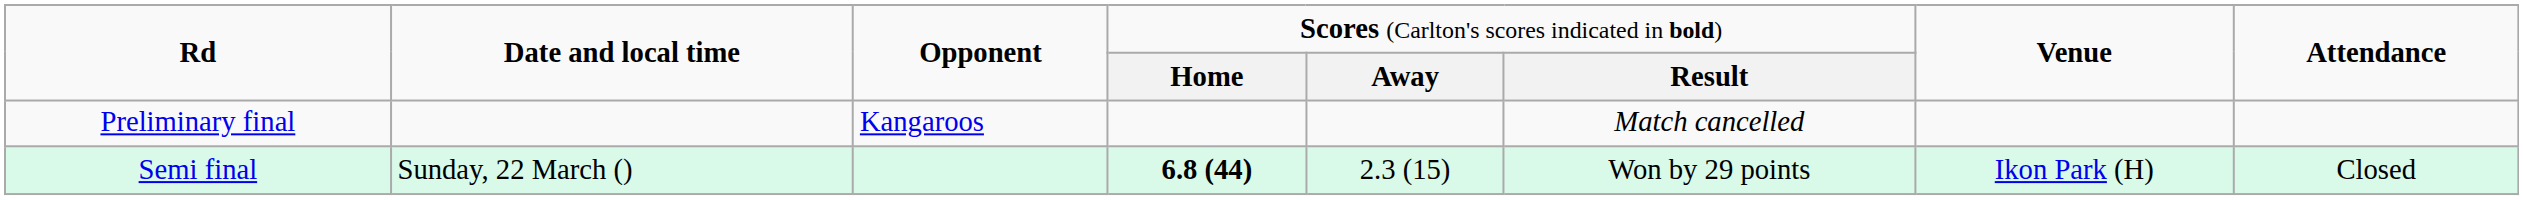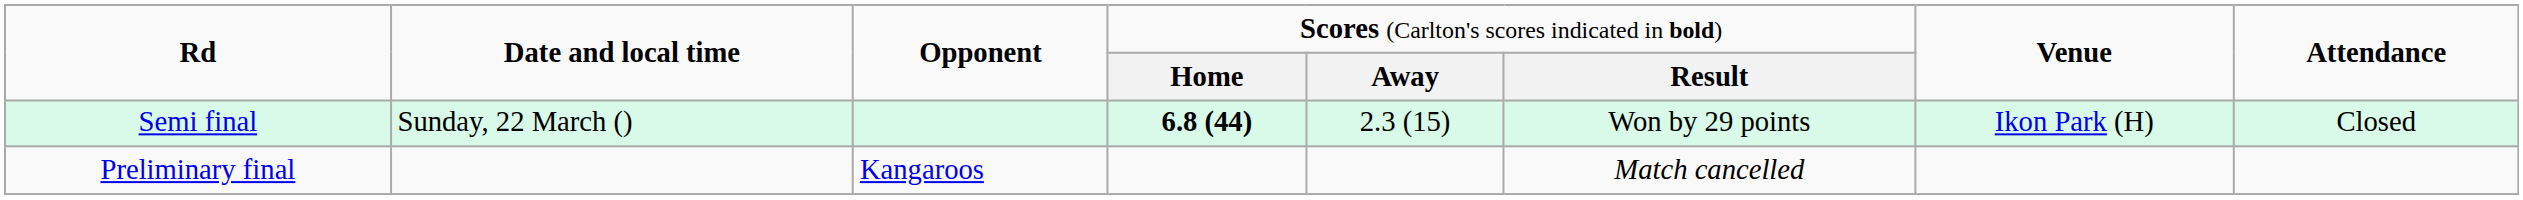rows swapped: (198, 170) <-> (198, 123)
